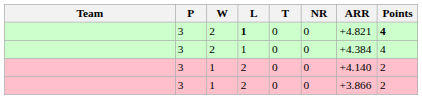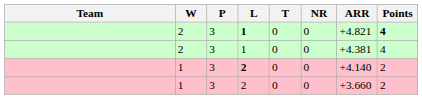columns swapped: (191, 13) <-> (222, 13)
(355, 49) +4.384 -> (355, 49) +4.381
(243, 67) normal -> (243, 67) bold
(355, 85) +3.866 -> (355, 85) +3.660
